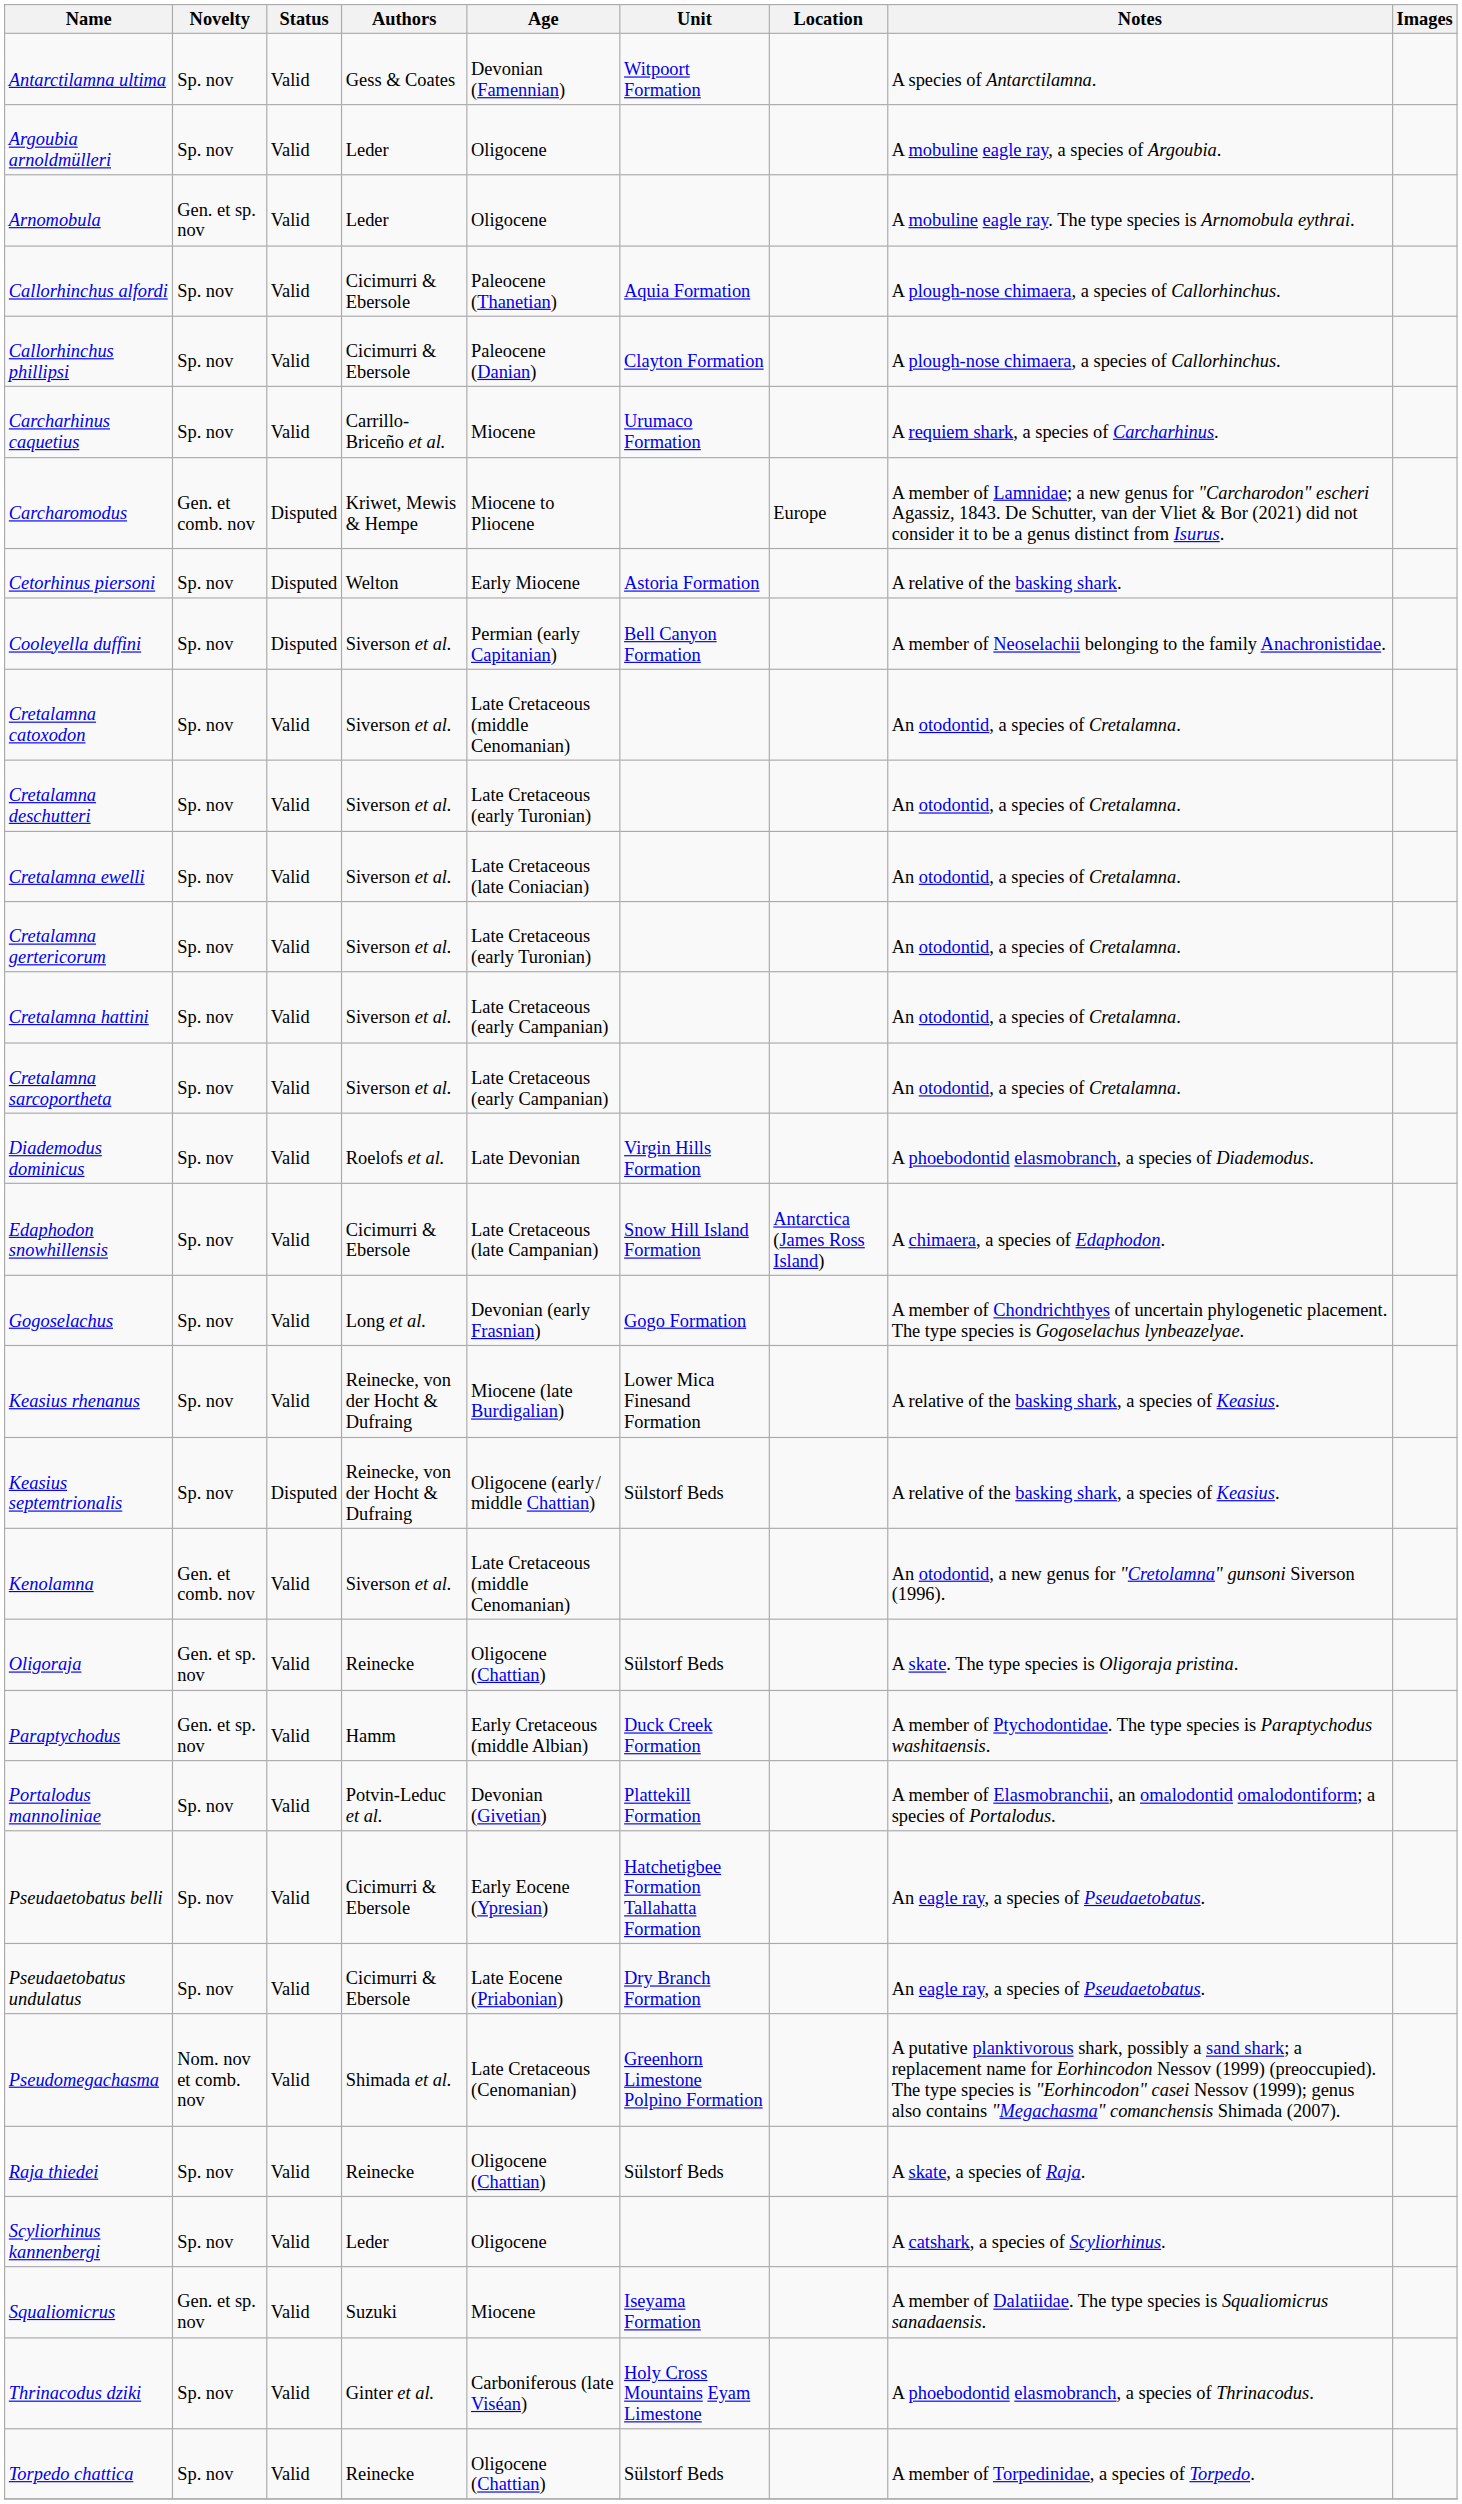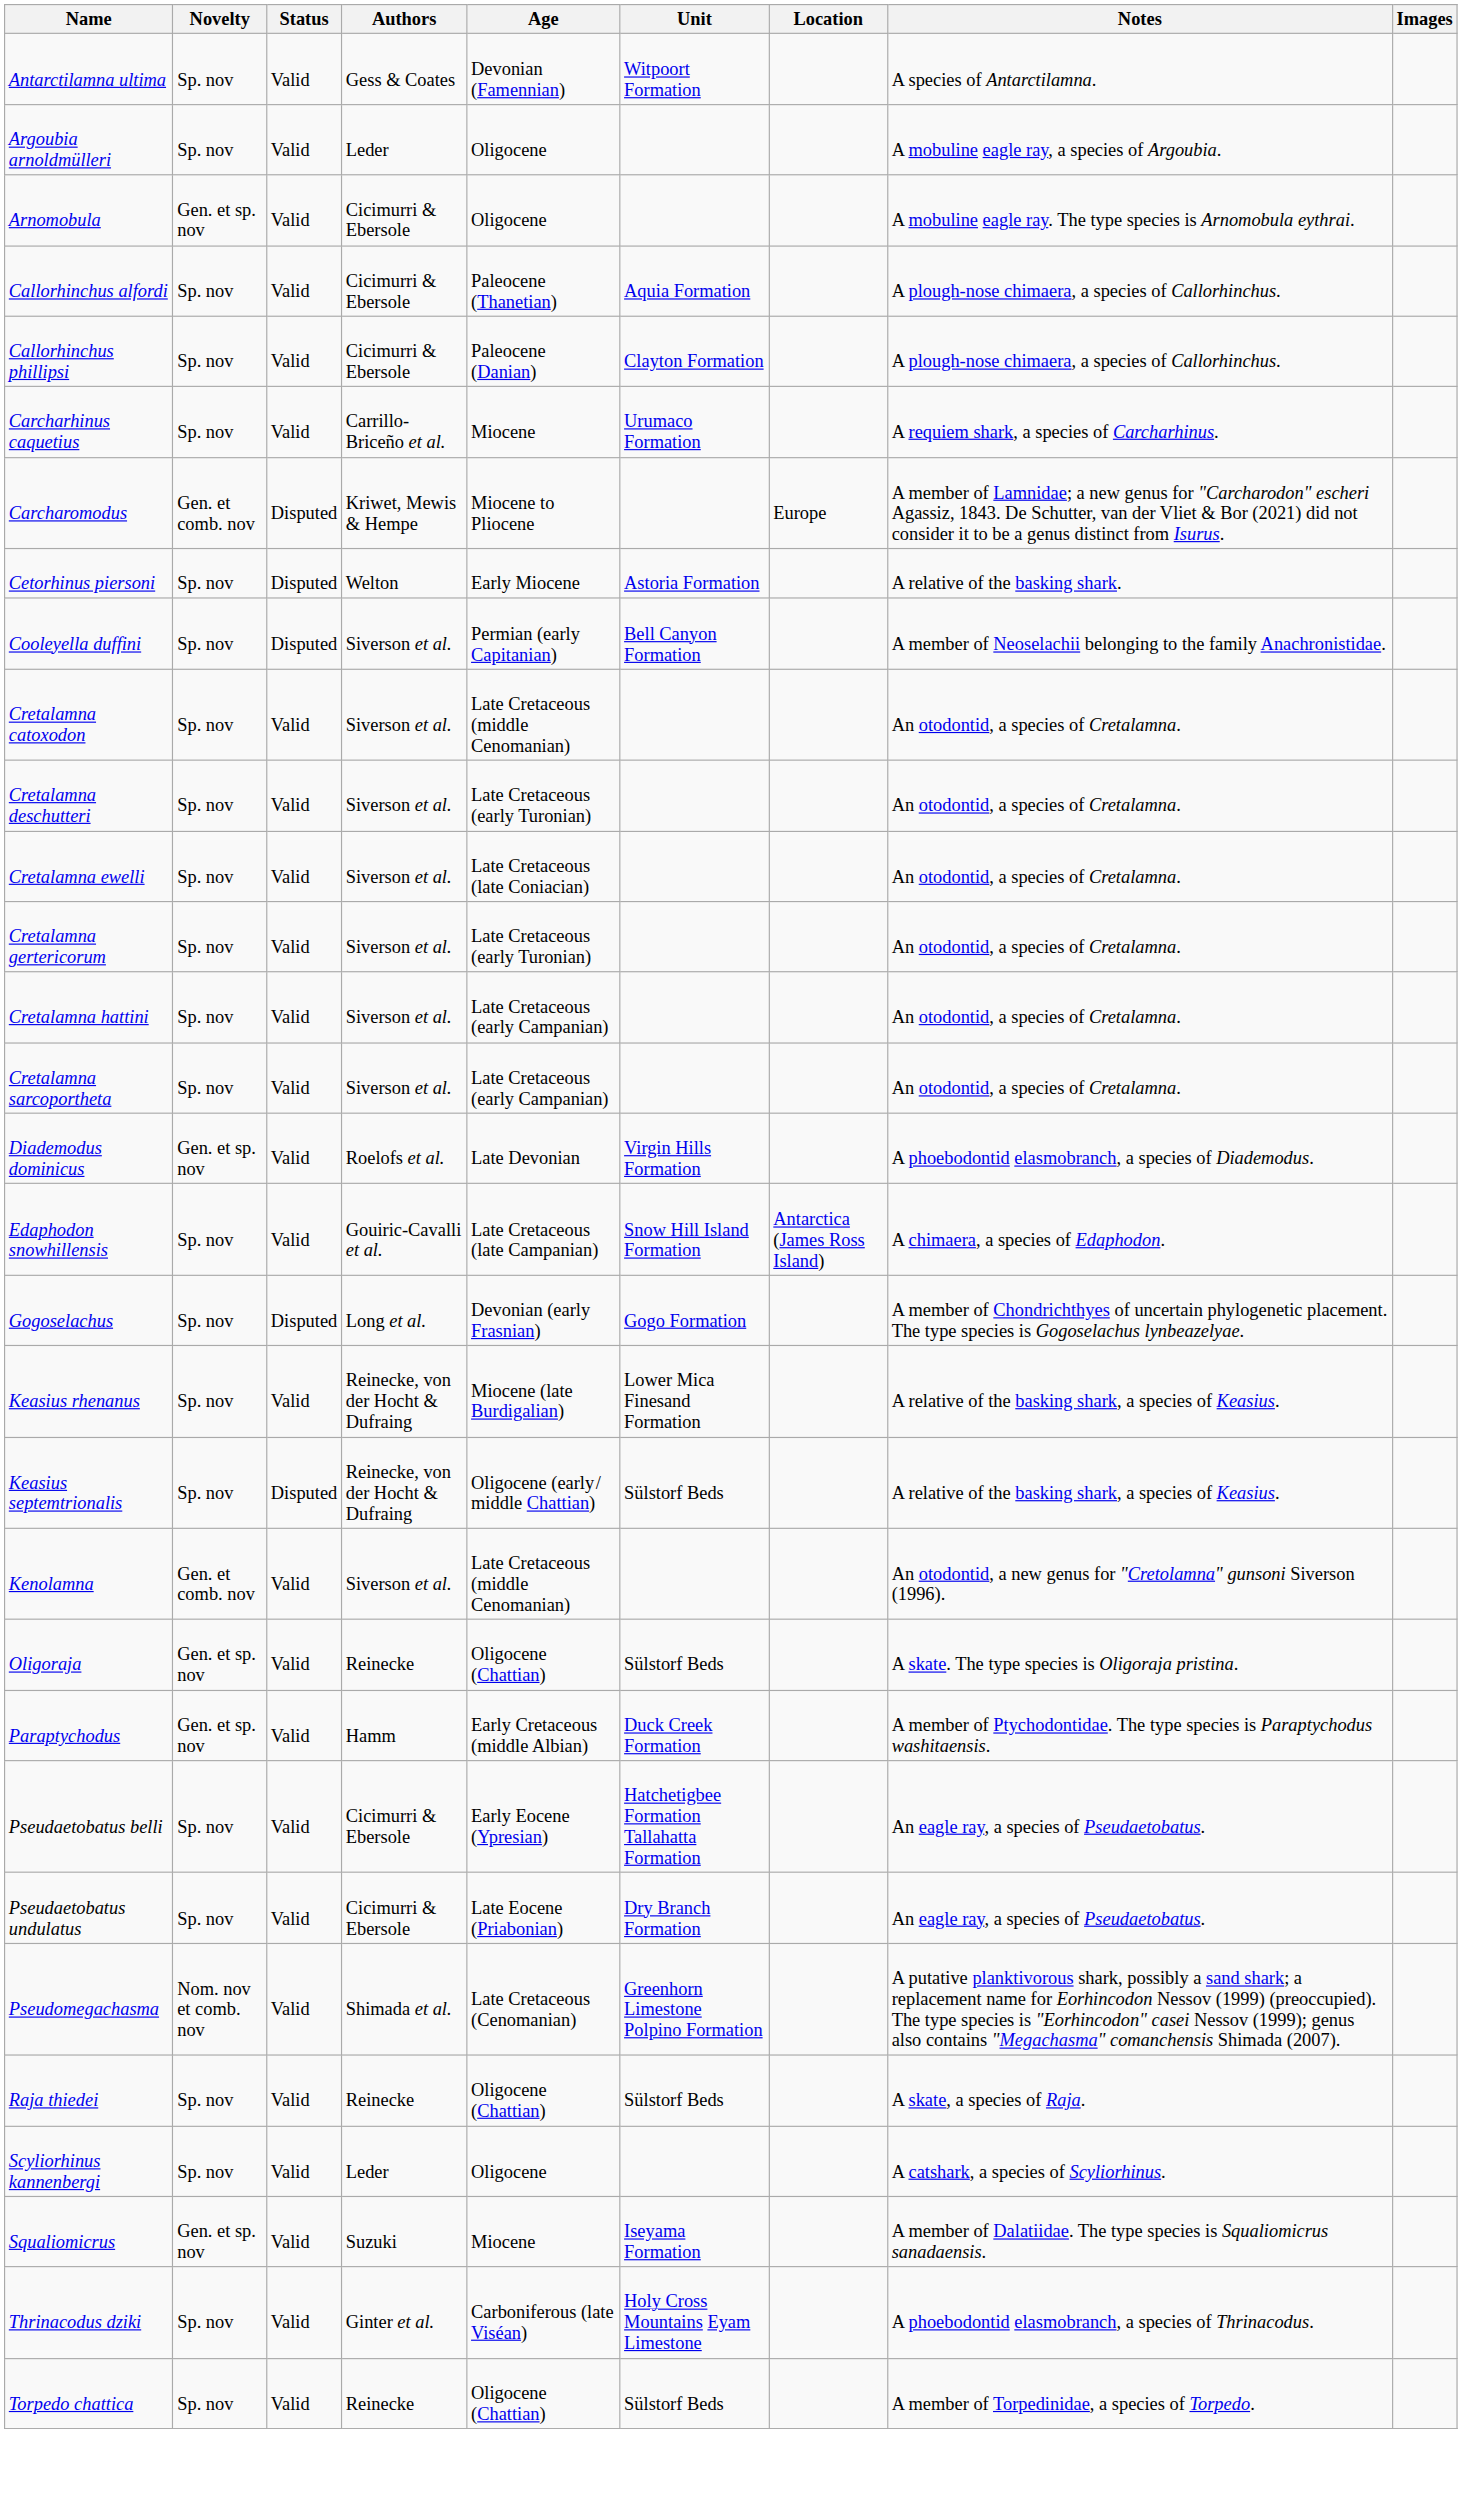(367, 220) Leder -> (391, 220) Cicimurri & Ebersole
(205, 1158) Sp. nov -> (217, 1158) Gen. et sp. nov
(391, 1239) Cicimurri & Ebersole -> (404, 1239) Gouiric-Cavalli et al.
(290, 1320) Valid -> (304, 1320) Disputed
- row: (55, 1806)
